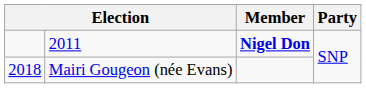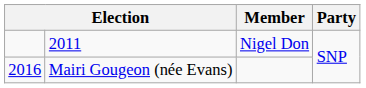(275, 43) bold -> (275, 43) normal
(25, 69) 2018 -> (25, 69) 2016
